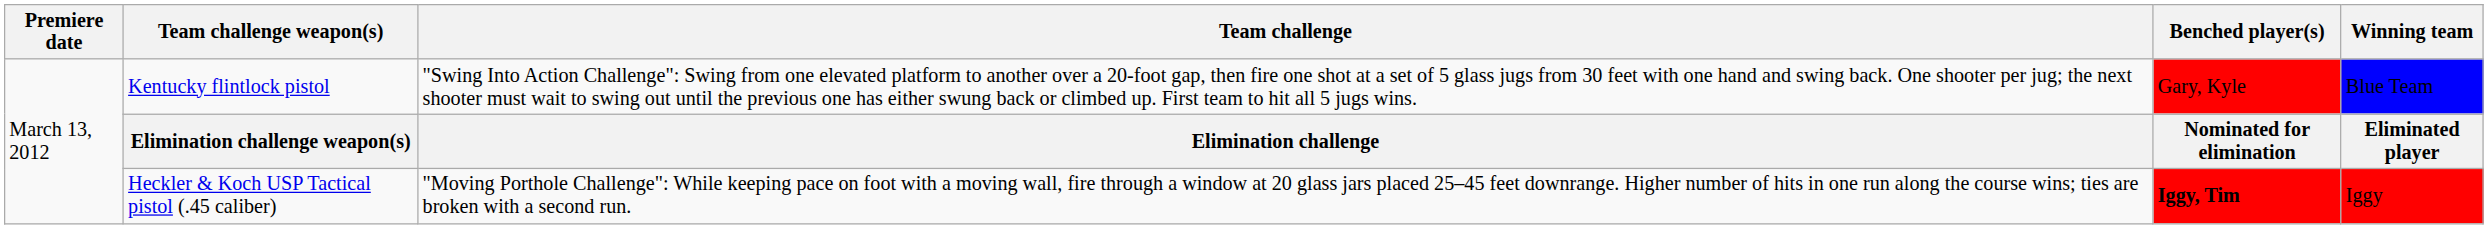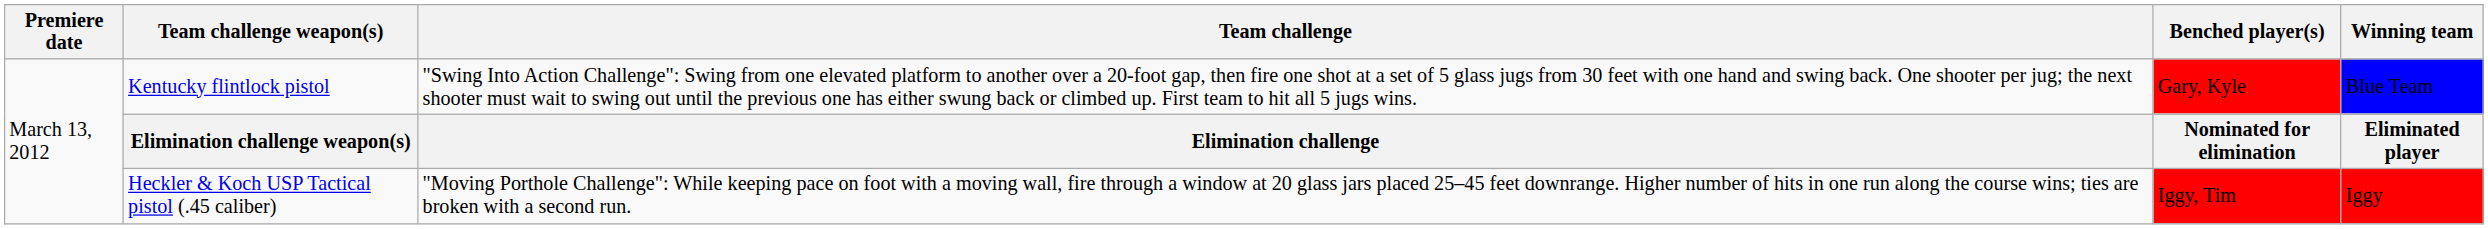(2199, 195) bold -> (2197, 195) normal
